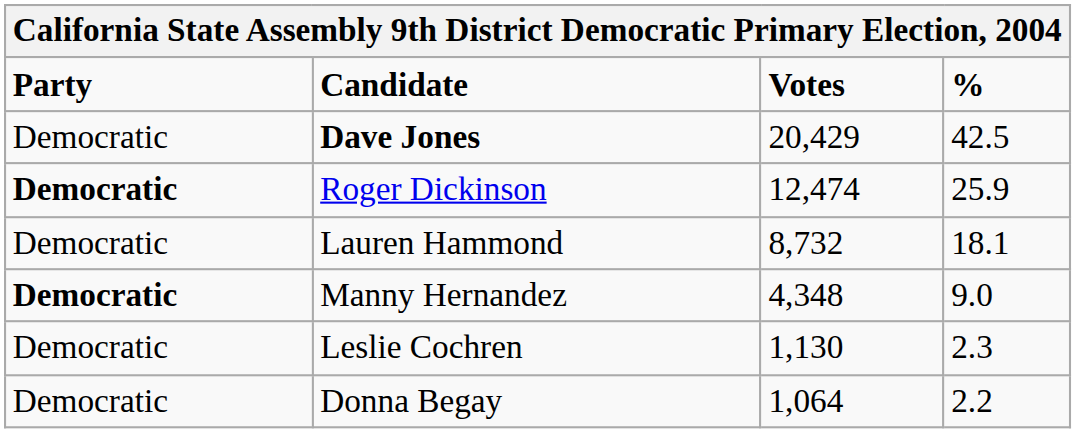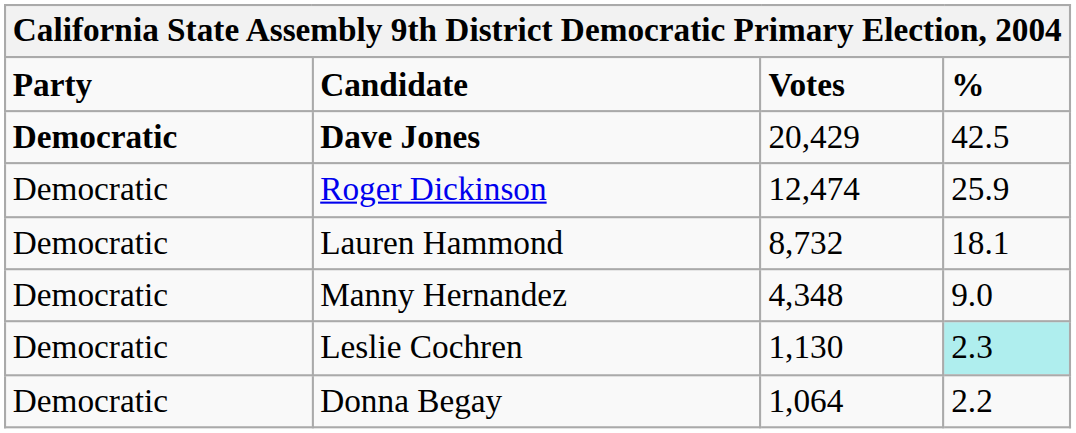(90, 136) normal -> (95, 136) bold
(95, 189) bold -> (90, 189) normal
(95, 294) bold -> (90, 294) normal
(972, 347) no background -> (972, 347) paleturquoise background
